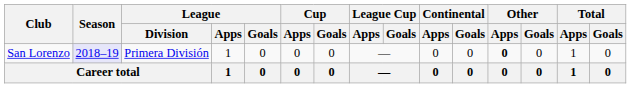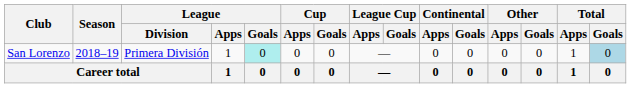(97, 53) lavender background -> (97, 53) no background
(263, 53) no background -> (263, 53) paleturquoise background
(505, 53) bold -> (505, 53) normal
(608, 53) no background -> (608, 53) lightblue background
